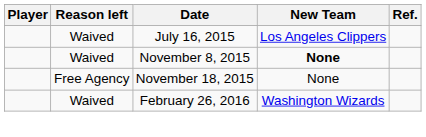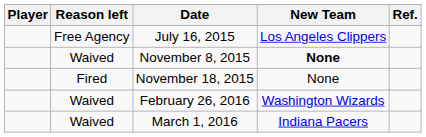(92, 36) Waived -> (92, 36) Free Agency
(92, 79) Free Agency -> (92, 79) Fired
+ row: (195, 121)
